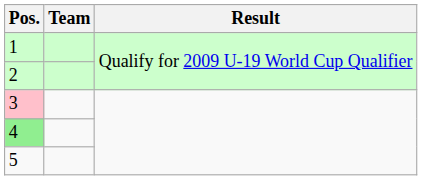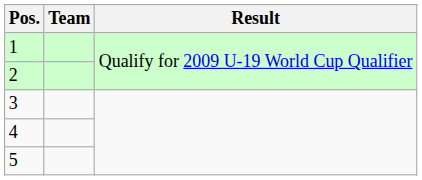(13, 103) pink background -> (13, 103) no background
(13, 132) lightgreen background -> (13, 132) no background
